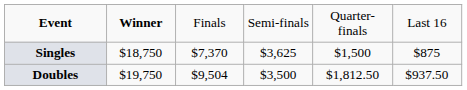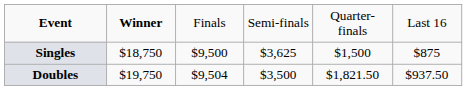(209, 53) $7,370 -> (209, 53) $9,500
(353, 75) $1,812.50 -> (353, 75) $1,821.50
